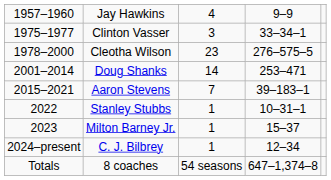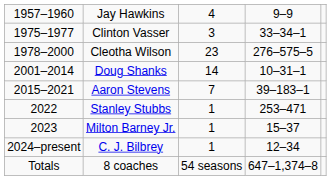(283, 71) 253–471 -> (283, 71) 10–31–1
(283, 109) 10–31–1 -> (283, 109) 253–471
